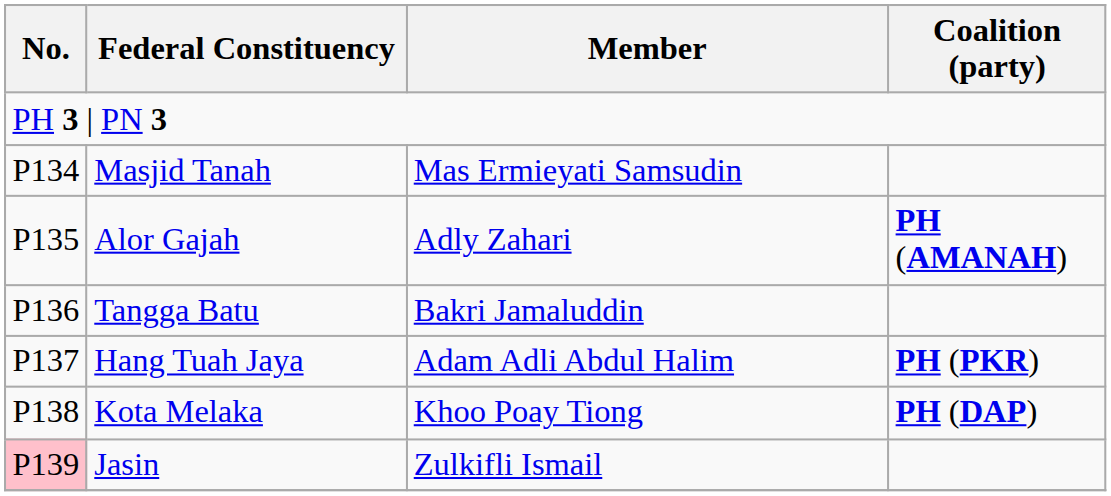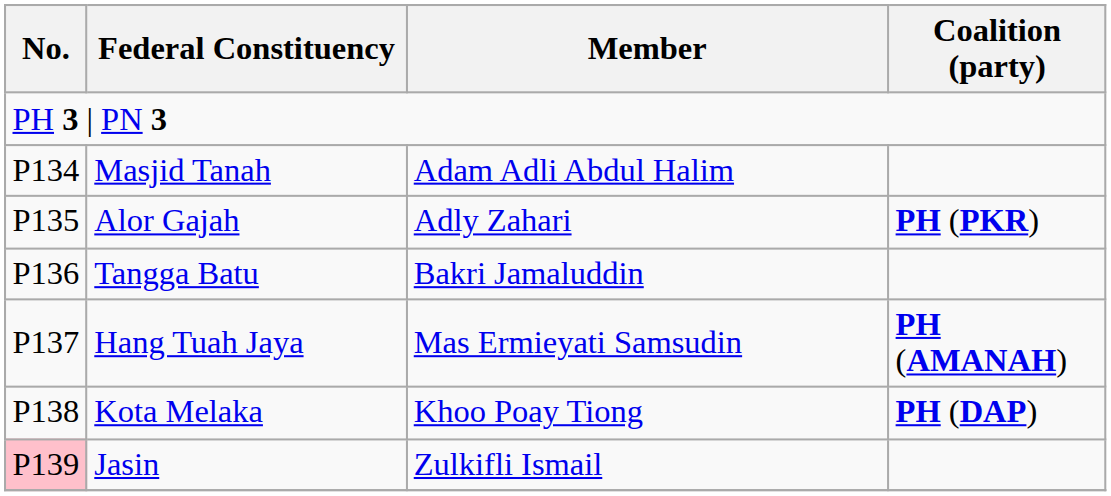(578, 169) Mas Ermieyati Samsudin -> (574, 169) Adam Adli Abdul Halim
(981, 239) PH (AMANAH) -> (967, 221) PH (PKR)
(574, 360) Adam Adli Abdul Halim -> (578, 342) Mas Ermieyati Samsudin
(967, 360) PH (PKR) -> (981, 342) PH (AMANAH)
